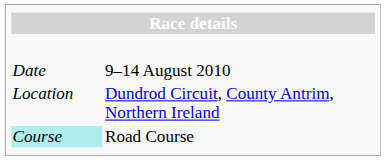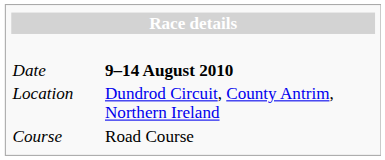(168, 70) normal -> (169, 70) bold
(37, 136) paleturquoise background -> (37, 136) no background
